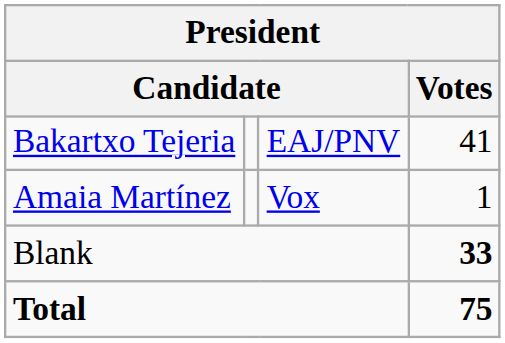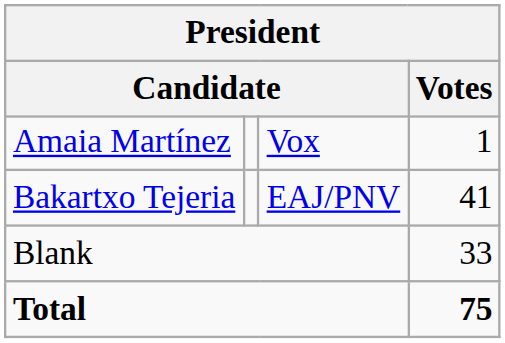rows swapped: (124, 142) <-> (122, 197)
(476, 252) bold -> (476, 252) normal
